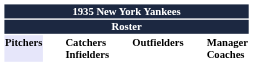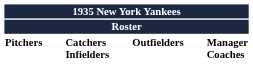(24, 42) lavender background -> (24, 42) no background
